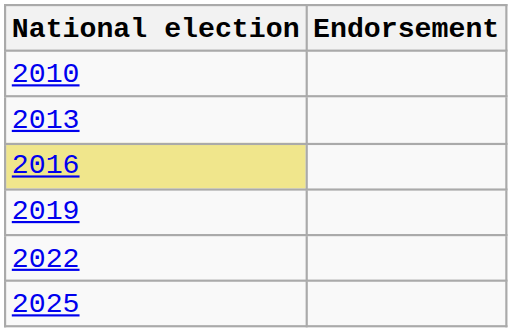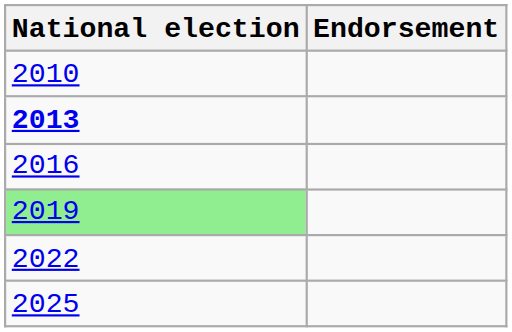(46, 120) normal -> (46, 120) bold
(46, 166) khaki background -> (46, 166) no background
(46, 212) no background -> (46, 212) lightgreen background
